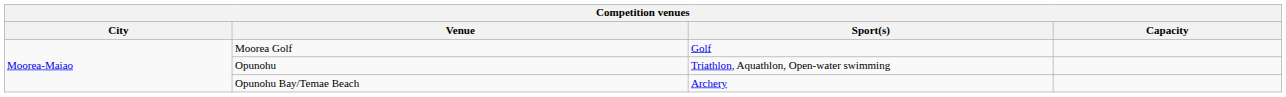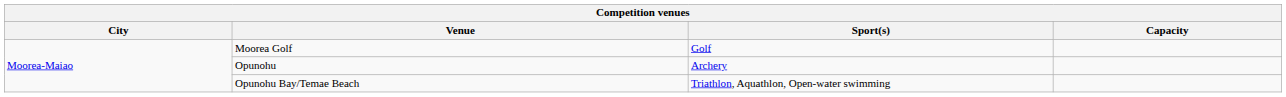(791, 65) Triathlon, Aquathlon, Open-water swimming -> (709, 65) Archery
(709, 83) Archery -> (791, 83) Triathlon, Aquathlon, Open-water swimming
